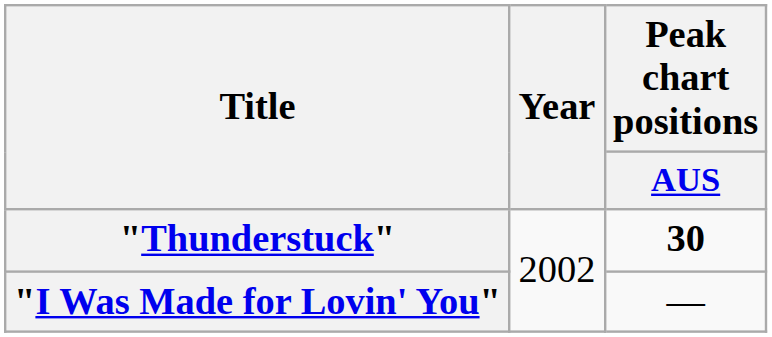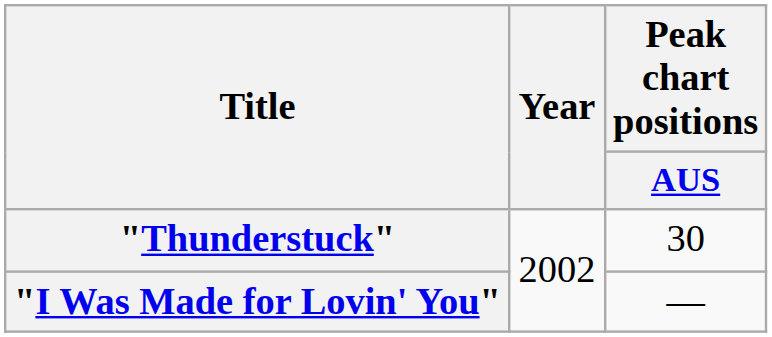(686, 239) bold -> (686, 239) normal
